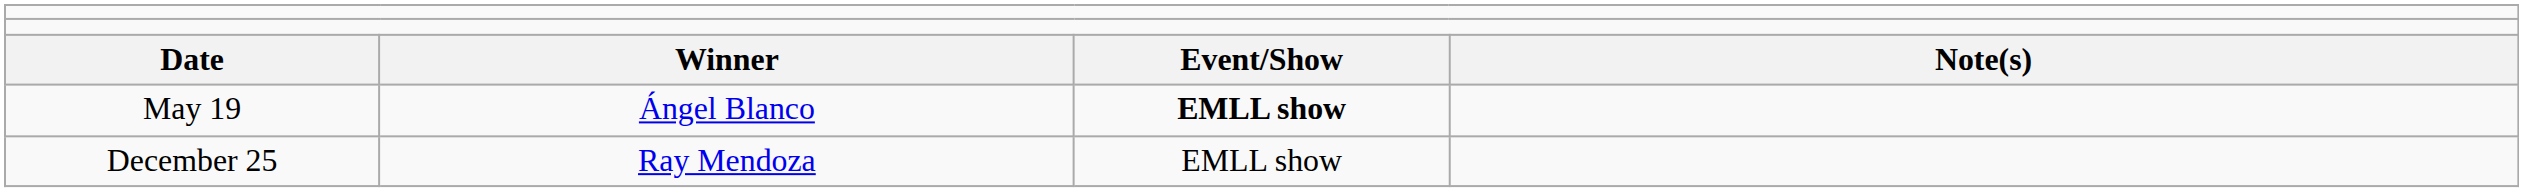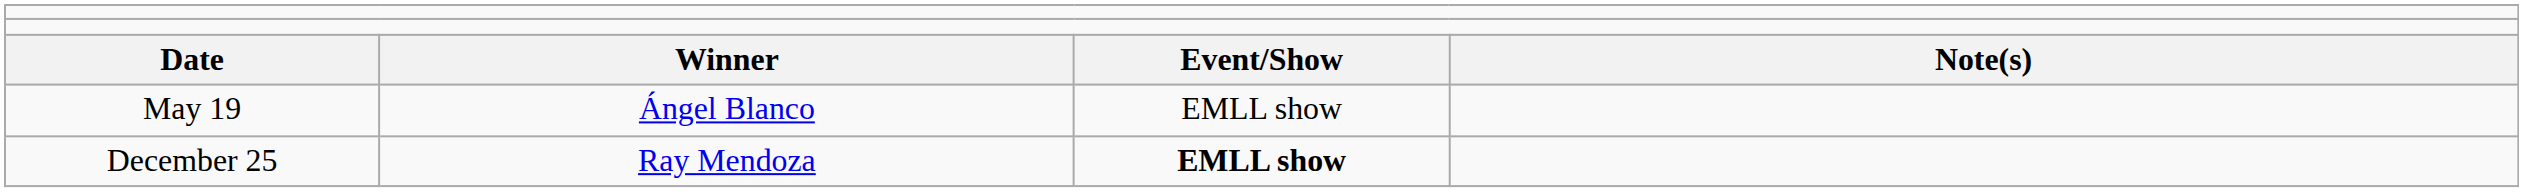(1262, 109) bold -> (1262, 109) normal
(1262, 160) normal -> (1262, 160) bold
